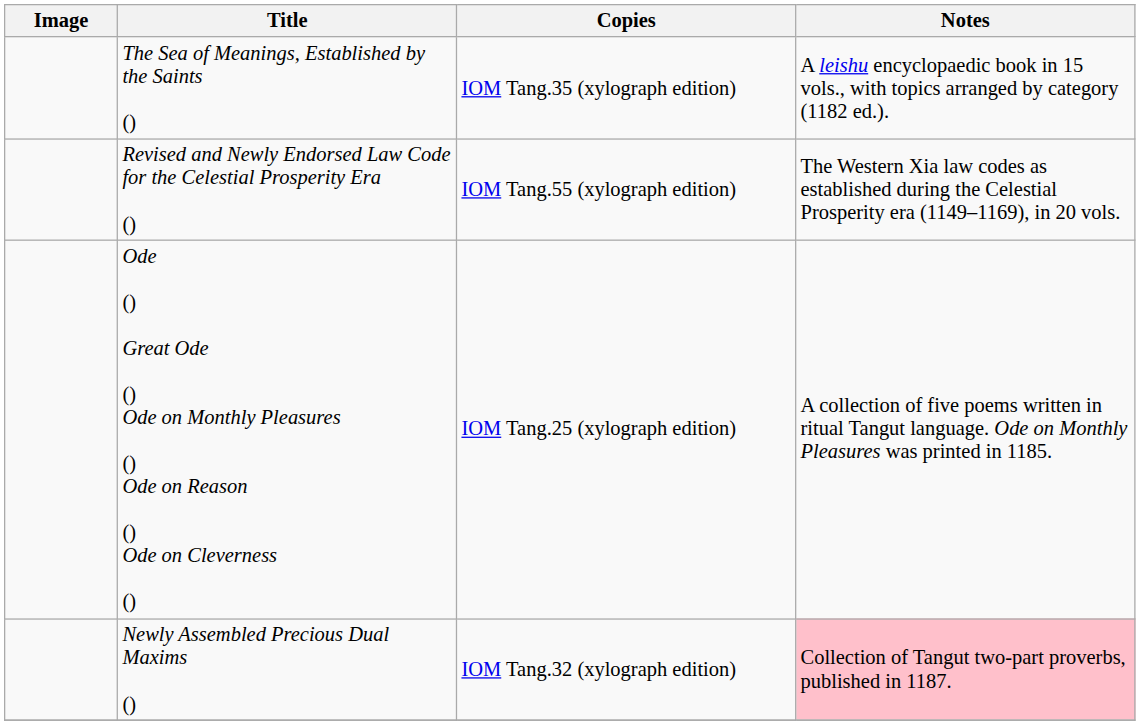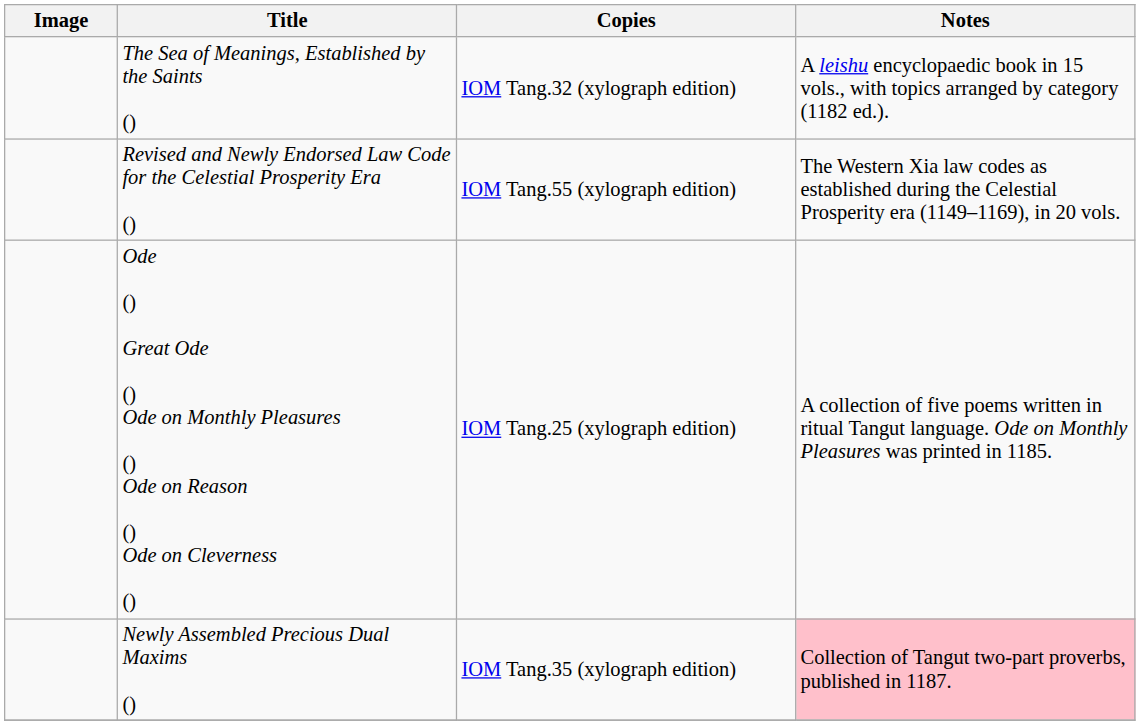(599, 87) IOM Tang.35 (xylograph edition) -> (599, 87) IOM Tang.32 (xylograph edition)
(599, 669) IOM Tang.32 (xylograph edition) -> (599, 669) IOM Tang.35 (xylograph edition)
